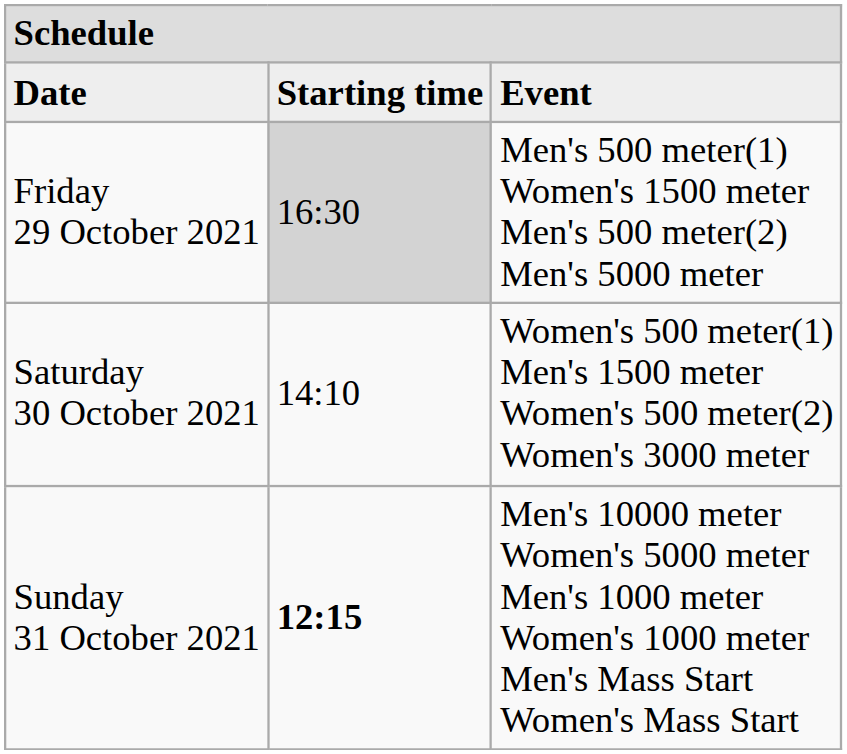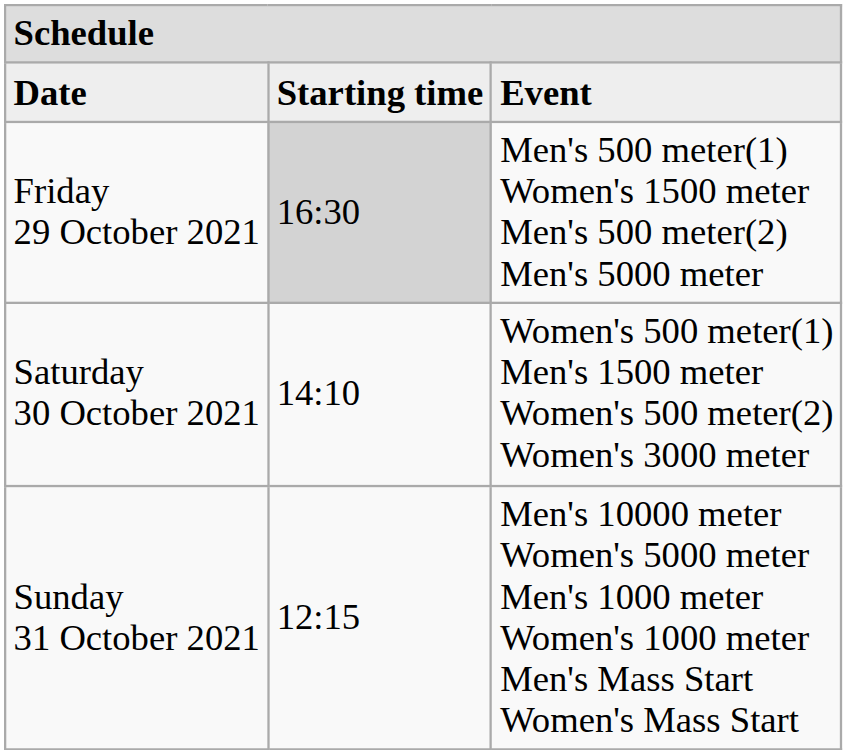(319, 616) bold -> (318, 616) normal
